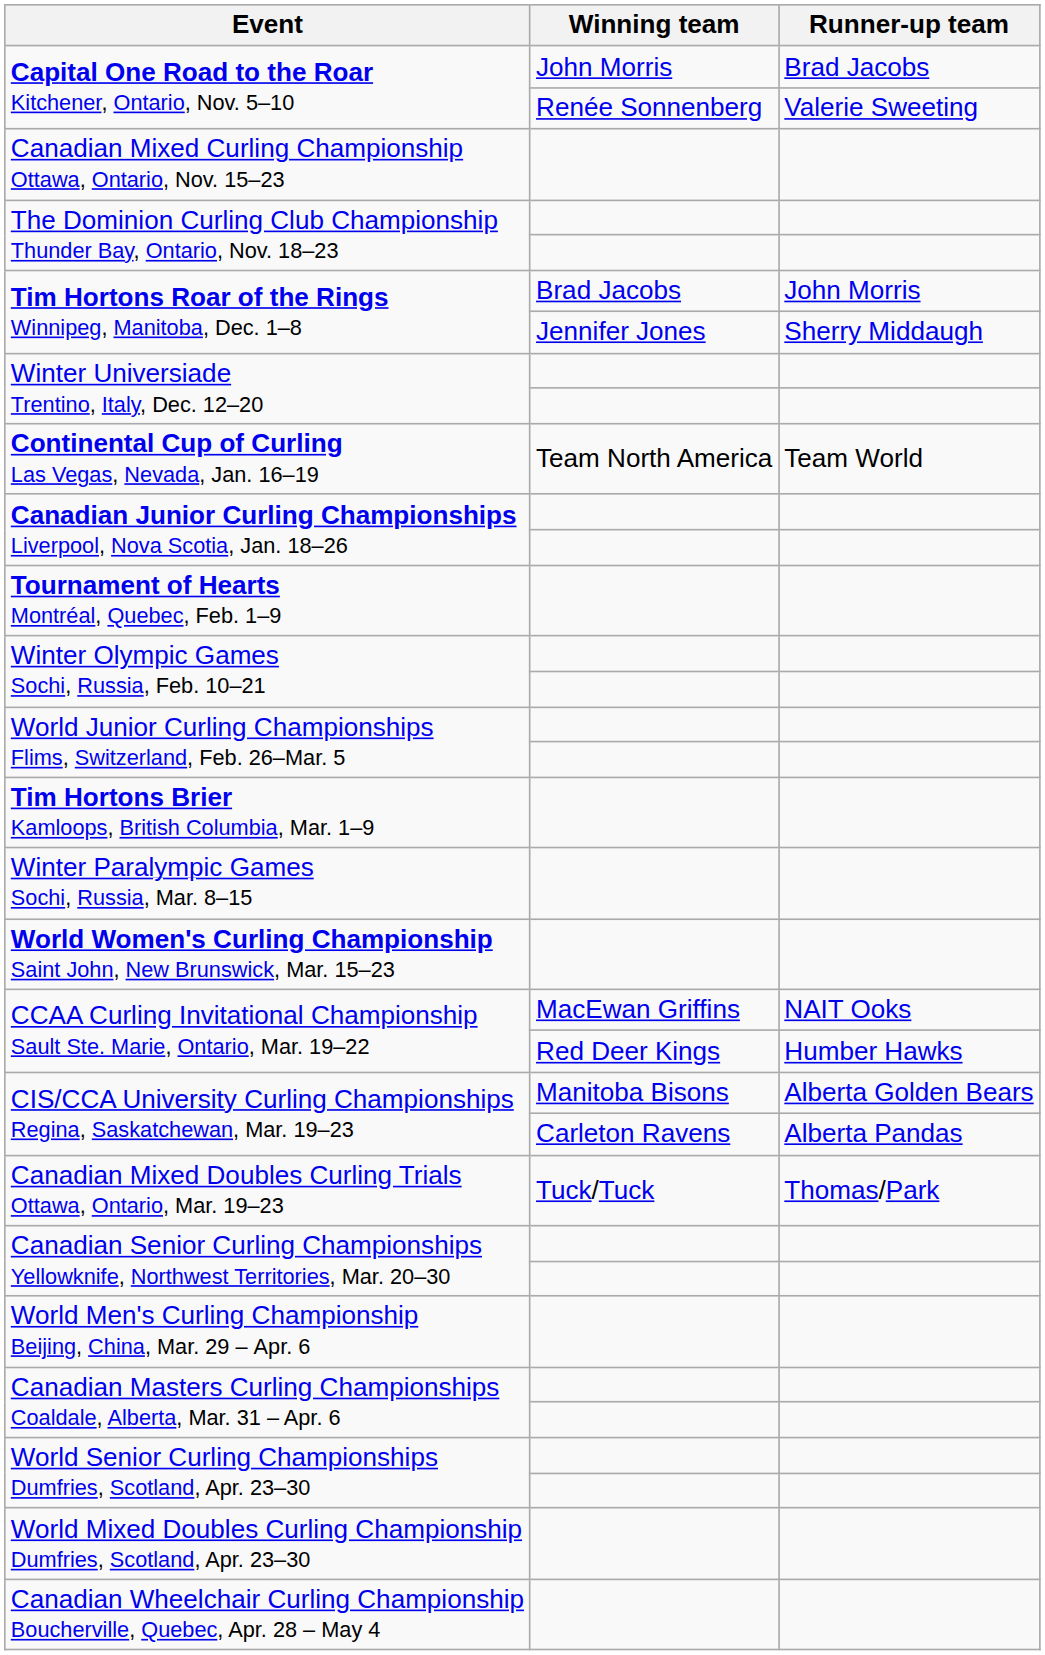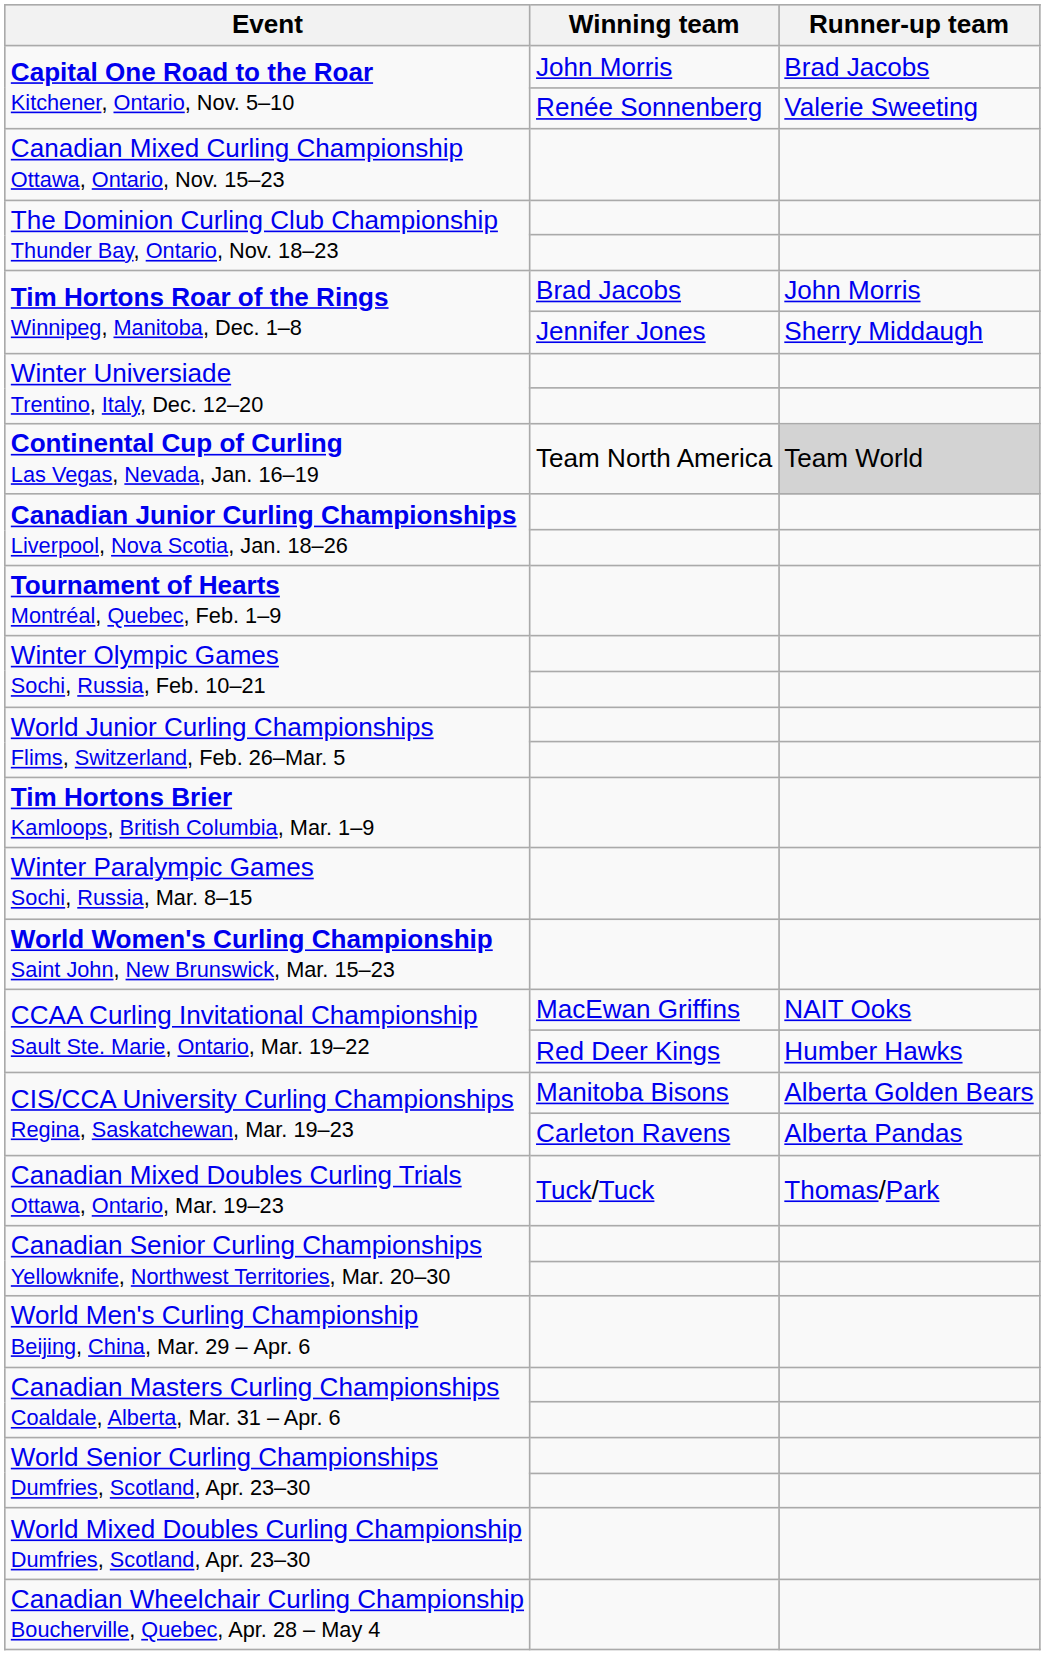(854, 458) no background -> (854, 458) lightgrey background
